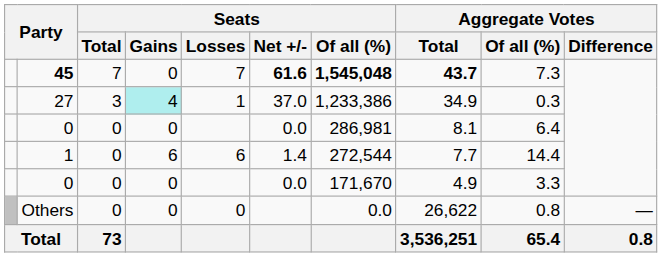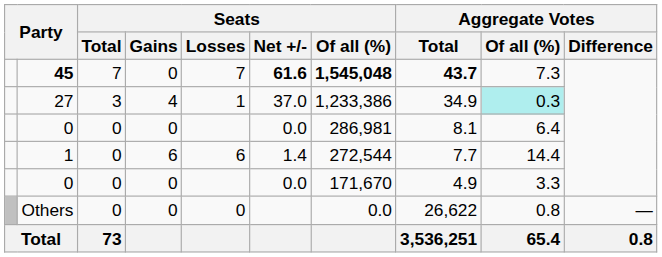(173, 101) paleturquoise background -> (173, 101) no background
(548, 101) no background -> (548, 101) paleturquoise background
